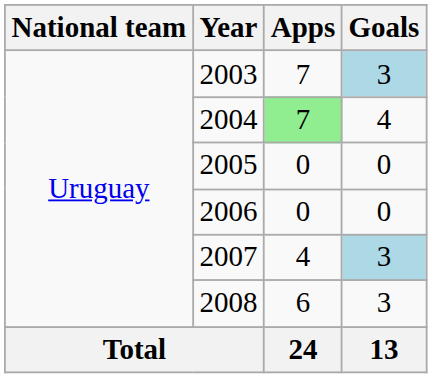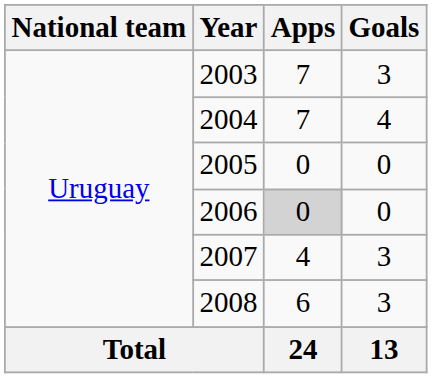(384, 73) lightblue background -> (384, 73) no background
(303, 119) lightgreen background -> (303, 119) no background
(303, 211) no background -> (303, 211) lightgrey background
(384, 257) lightblue background -> (384, 257) no background
